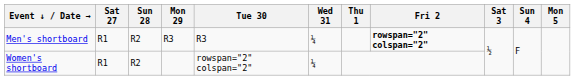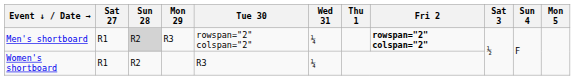(136, 40) no background -> (136, 40) lightgrey background
(201, 40) R3 -> (224, 40) rowspan="2" colspan="2"
(224, 63) rowspan="2" colspan="2" -> (201, 63) R3
